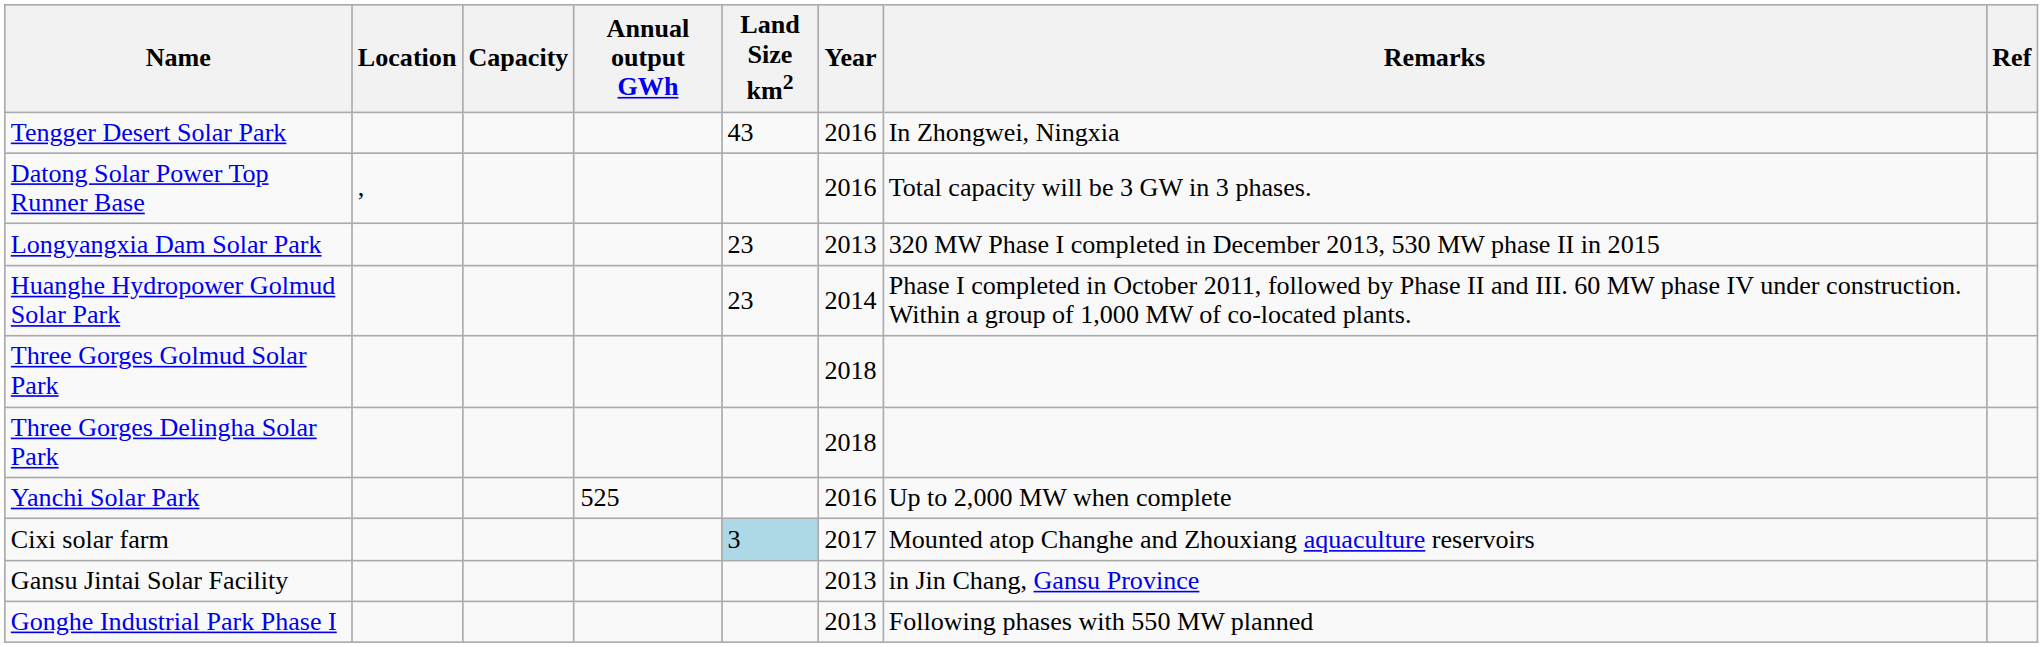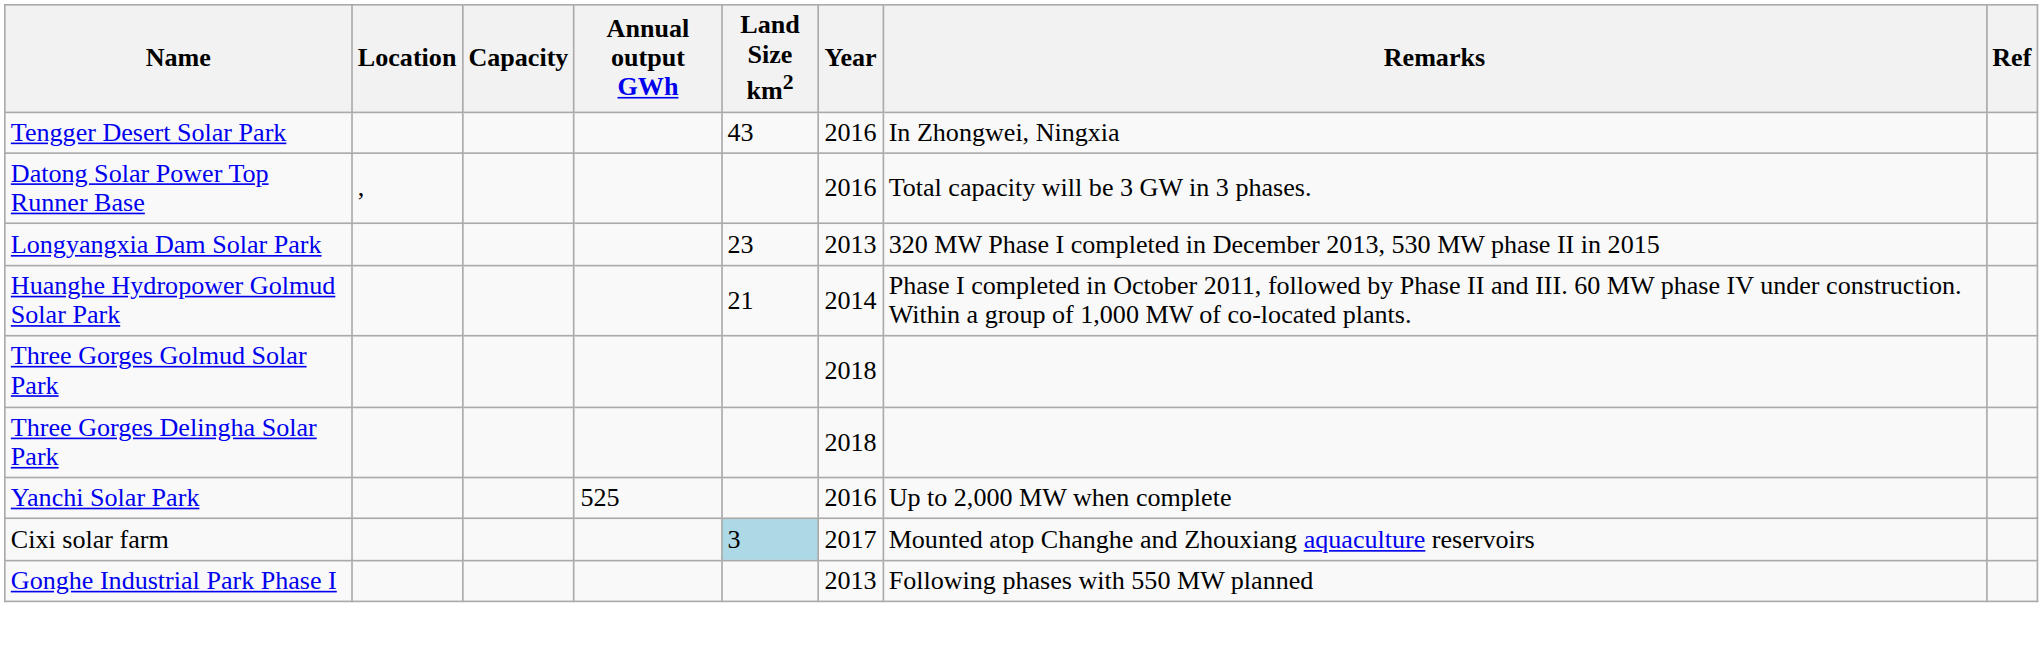(741, 300) 23 -> (741, 300) 21
- row: (150, 580)
